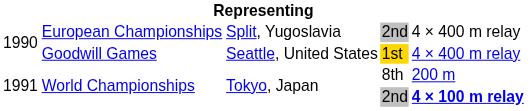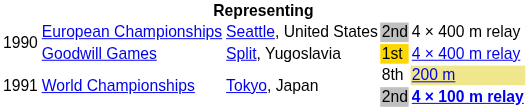(283, 32) Split, Yugoslavia -> (302, 32) Seattle, United States
(302, 53) Seattle, United States -> (283, 53) Split, Yugoslavia
(434, 75) no background -> (434, 75) khaki background
